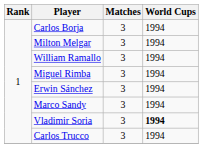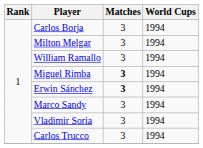(123, 74) normal -> (123, 74) bold
(123, 89) normal -> (123, 89) bold
(155, 120) bold -> (155, 120) normal
